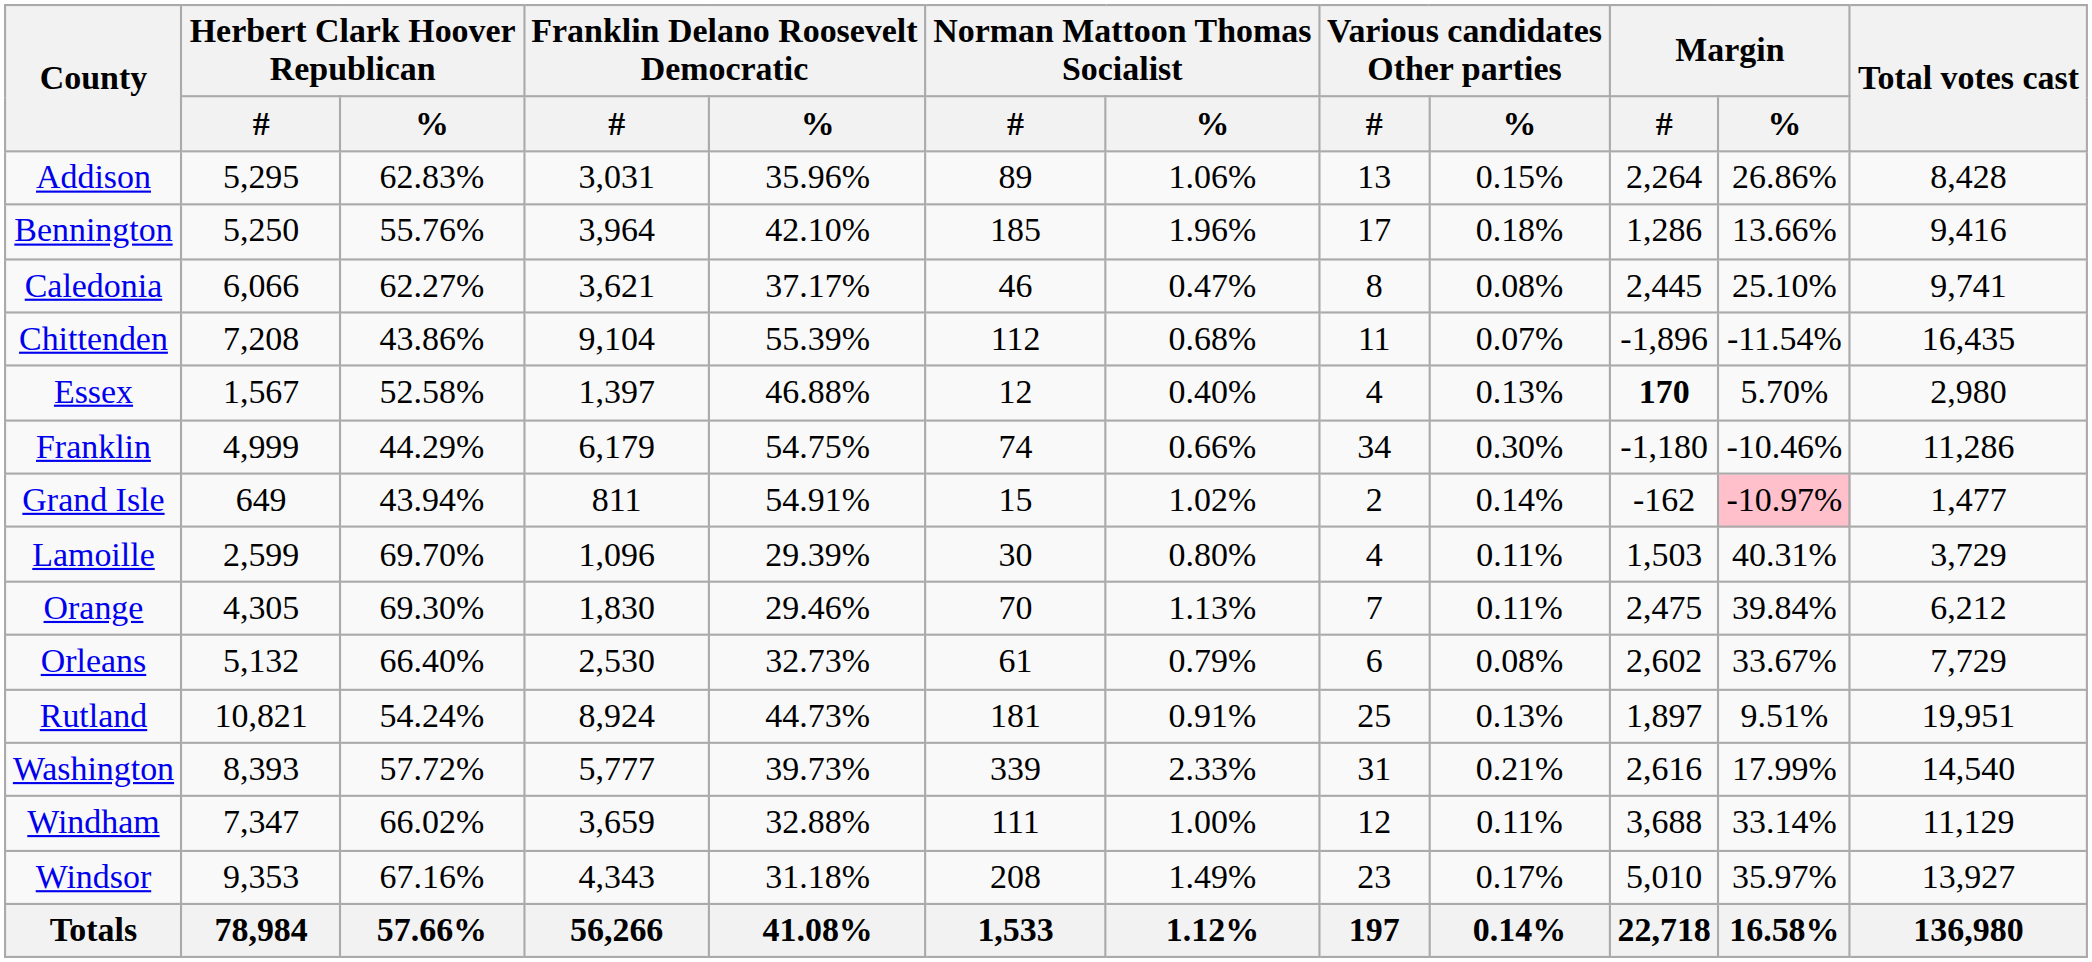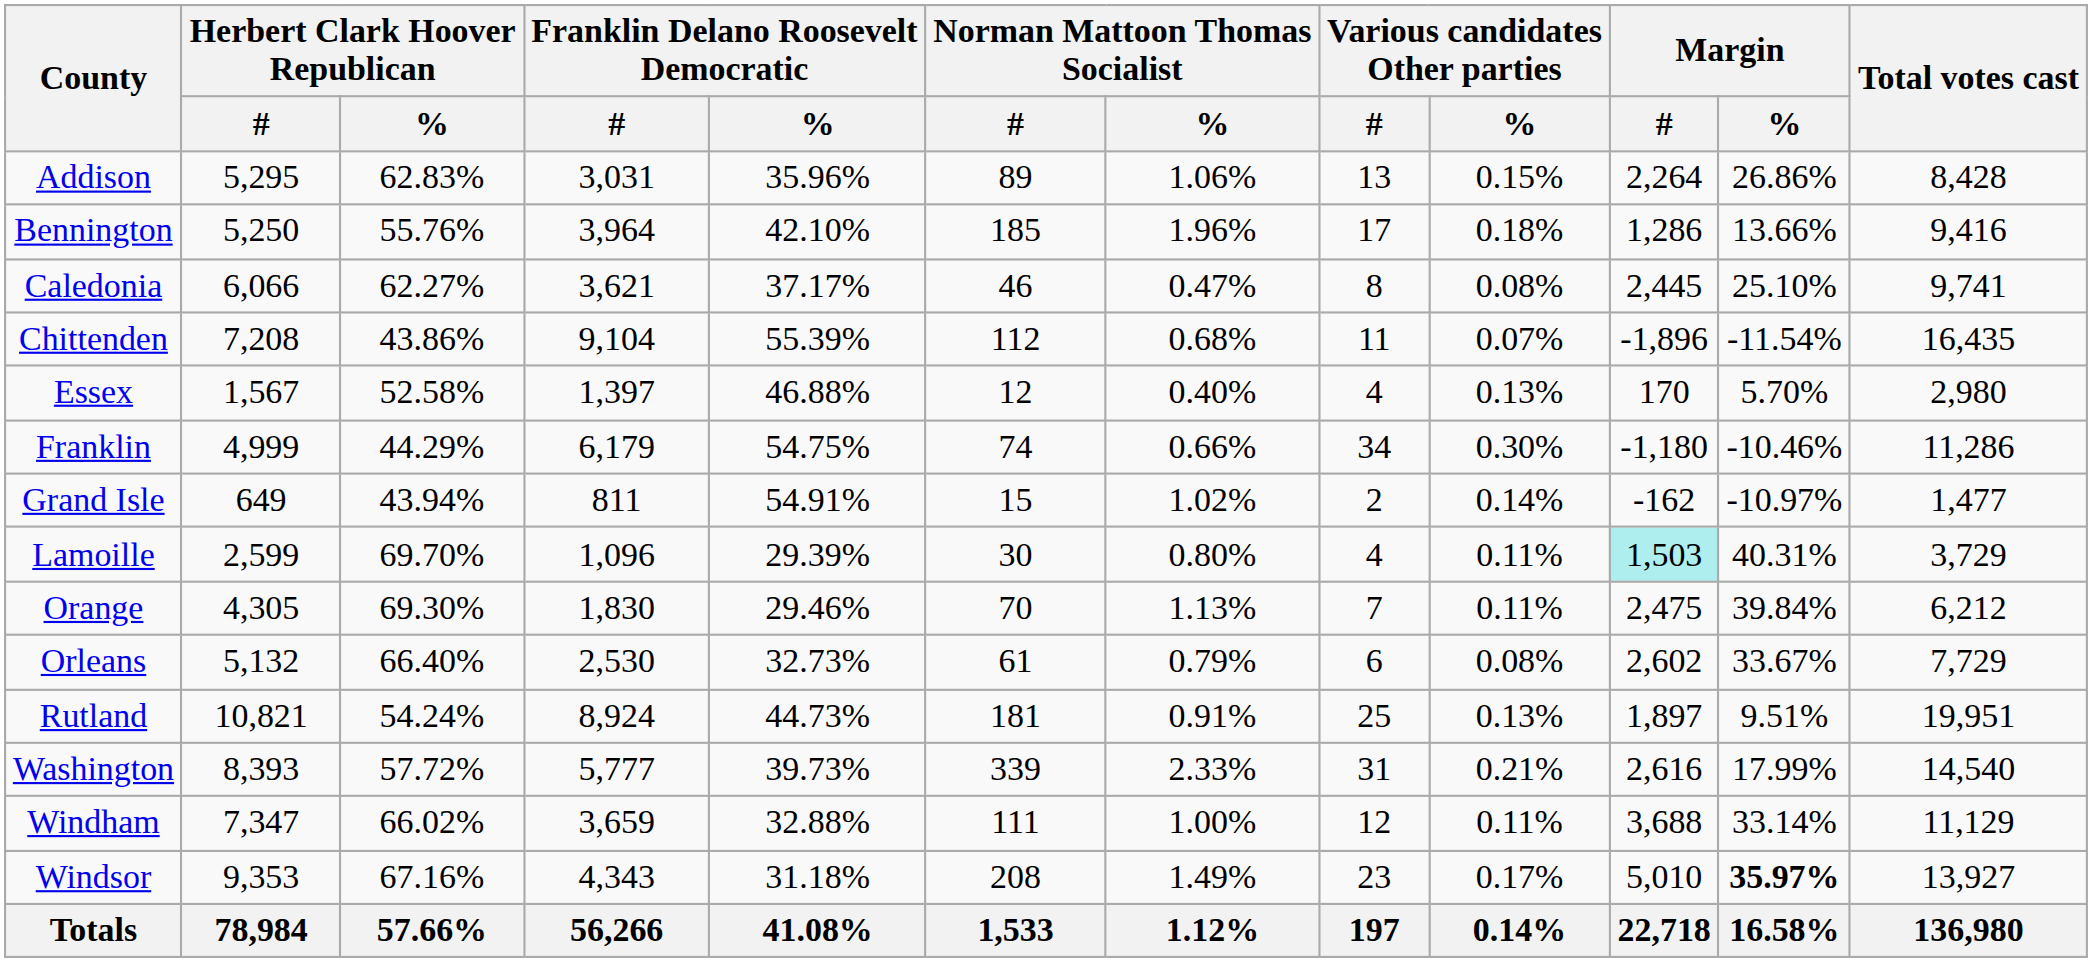(1664, 392) bold -> (1664, 392) normal
(1784, 499) pink background -> (1784, 499) no background
(1664, 553) no background -> (1664, 553) paleturquoise background
(1784, 876) normal -> (1784, 876) bold
